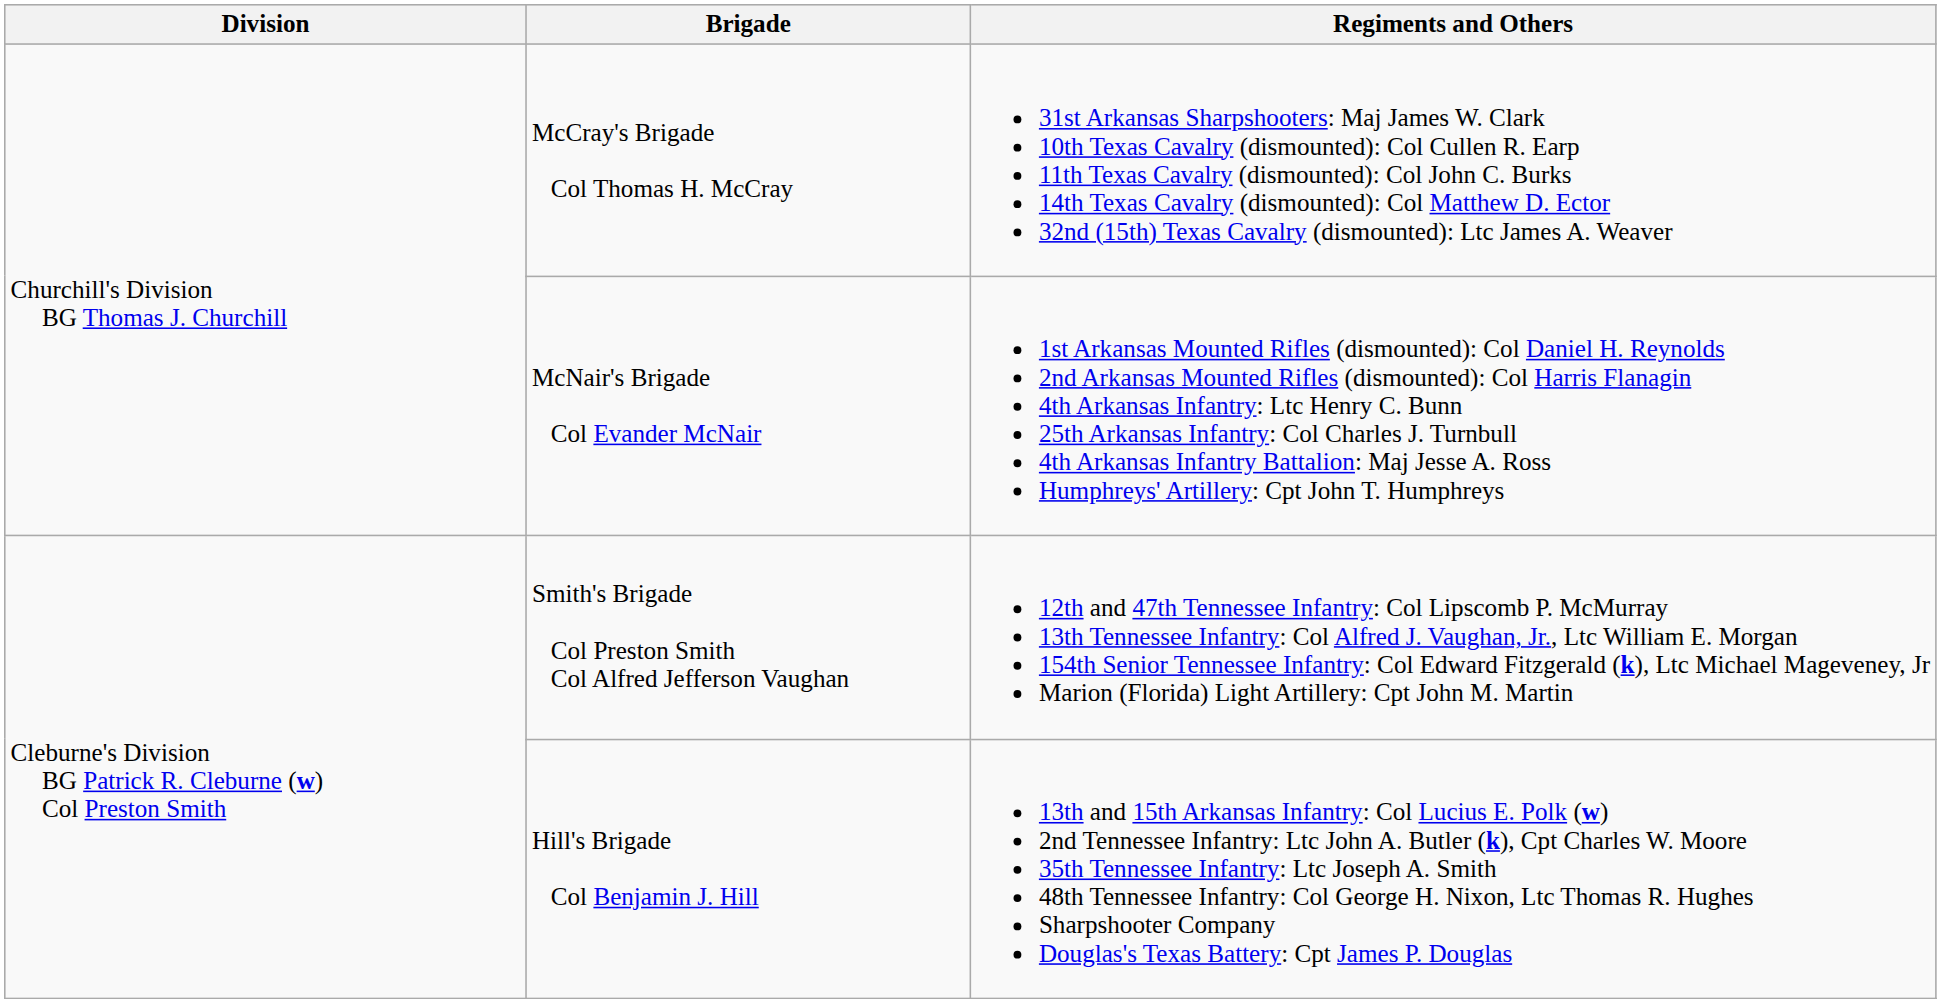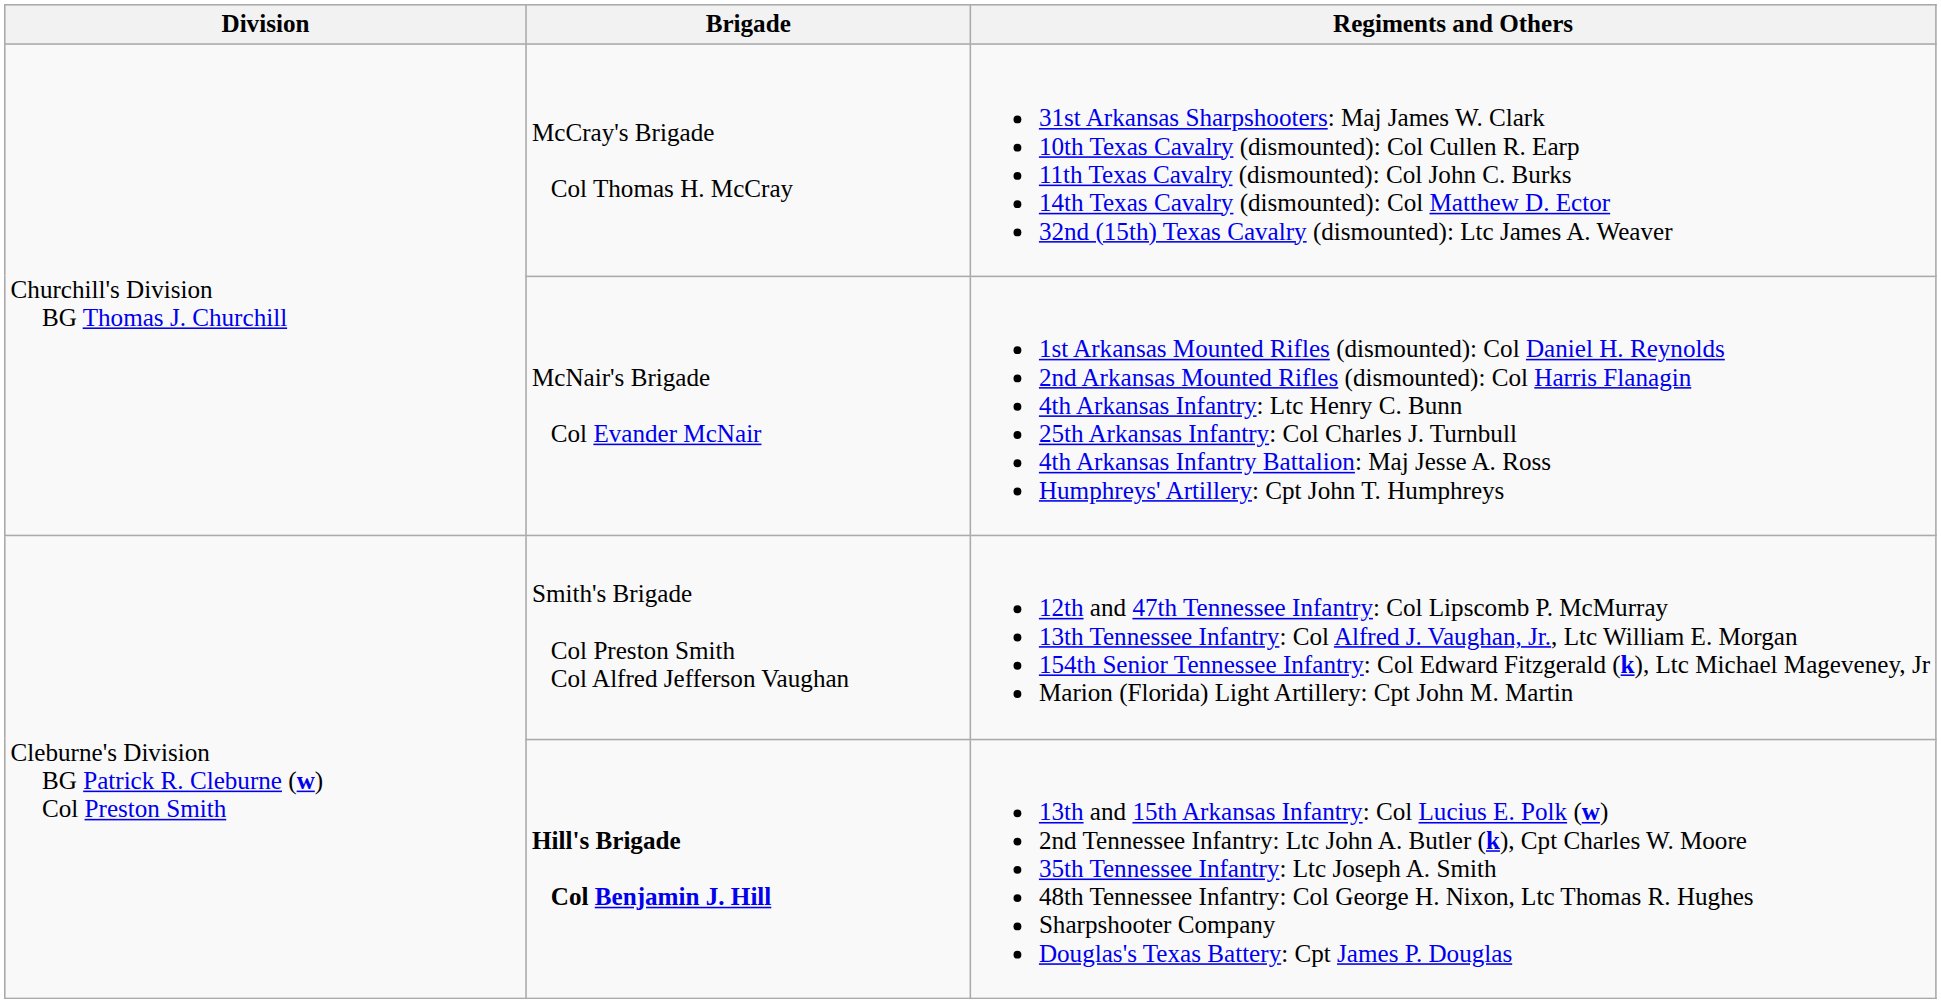(645, 868) normal -> (652, 868) bold
